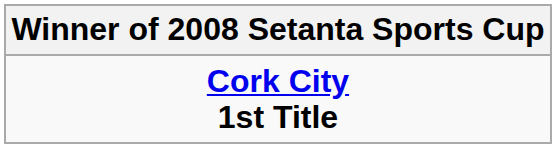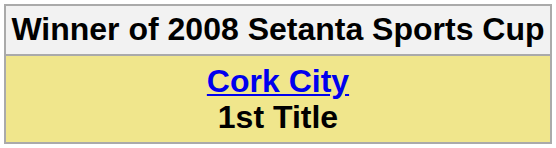(278, 98) no background -> (278, 98) khaki background
